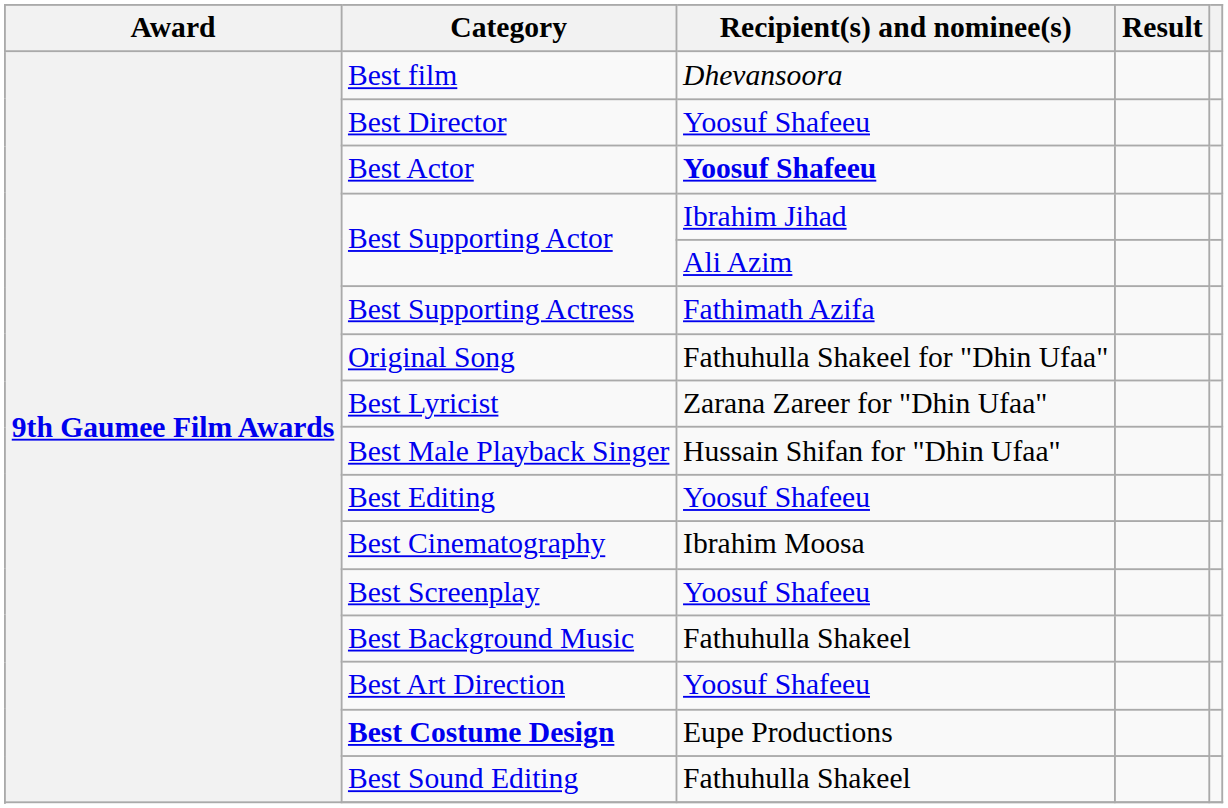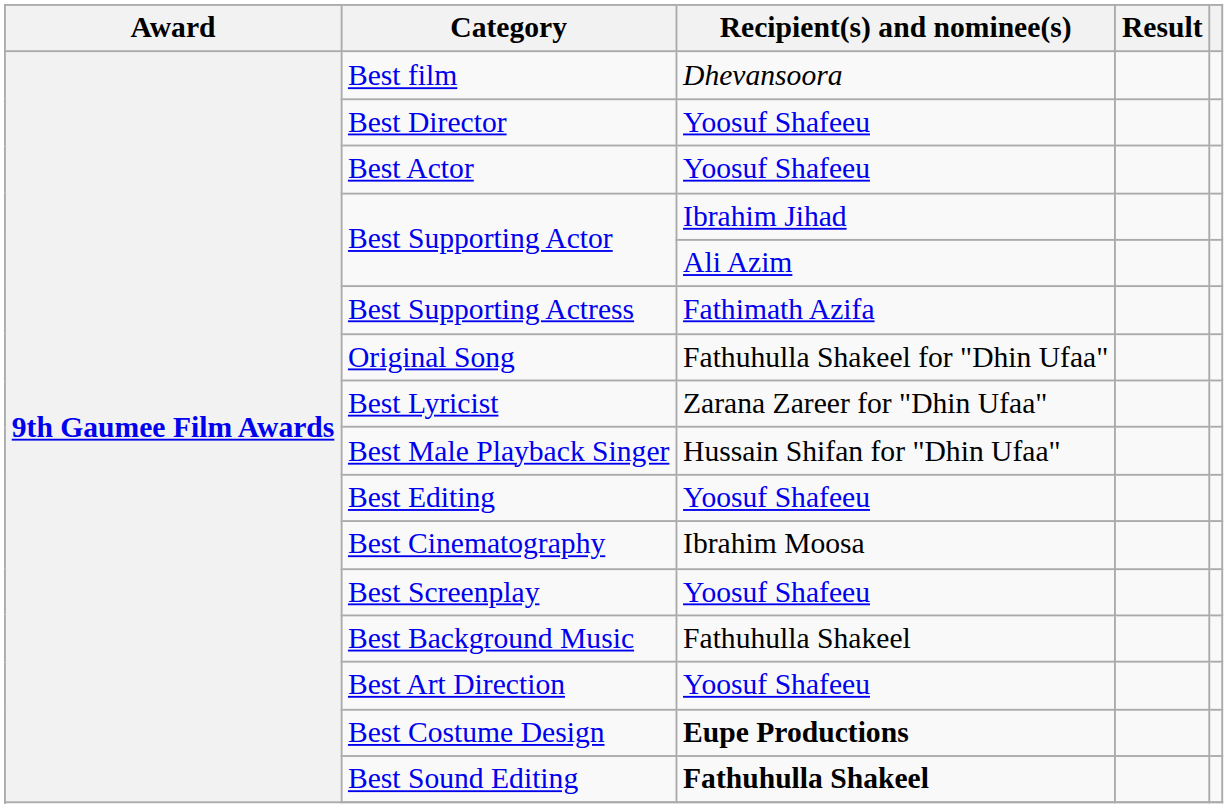(780, 168) bold -> (777, 168) normal
(481, 732) bold -> (476, 732) normal
(788, 732) normal -> (796, 732) bold
(797, 779) normal -> (806, 779) bold
